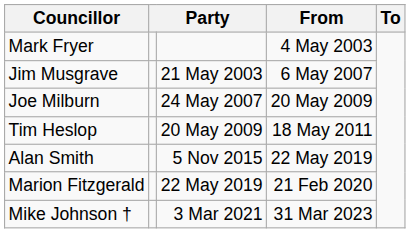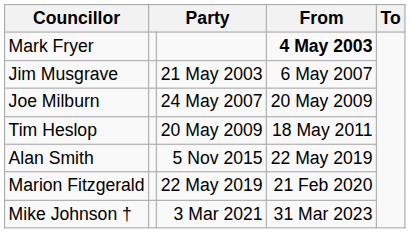(326, 46) normal -> (326, 46) bold
